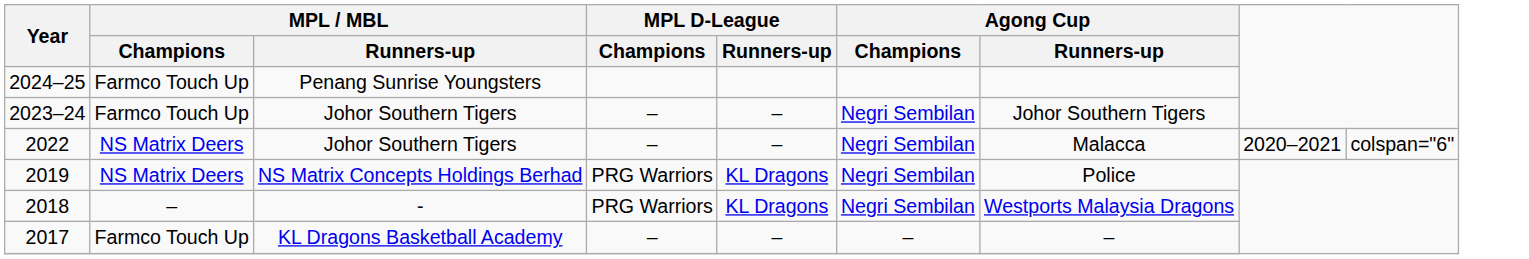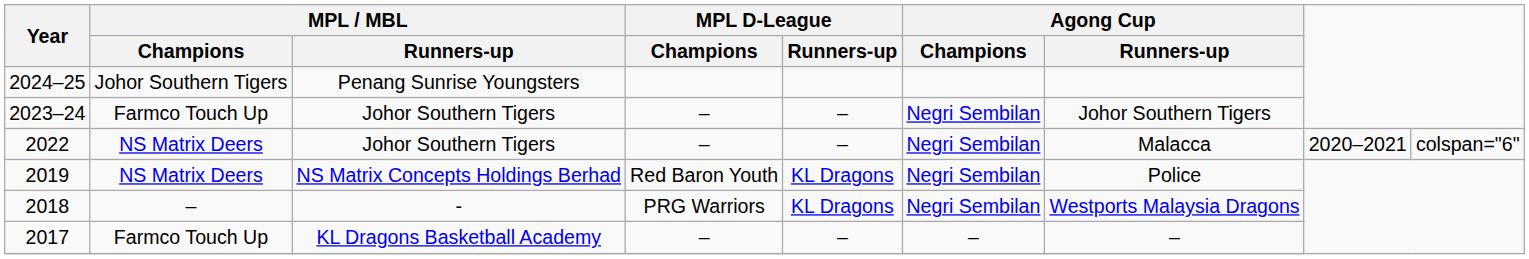(172, 82) Farmco Touch Up -> (191, 82) Johor Southern Tigers
(652, 176) PRG Warriors -> (704, 176) Red Baron Youth
